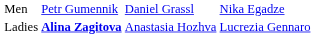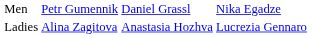(81, 26) bold -> (79, 26) normal
